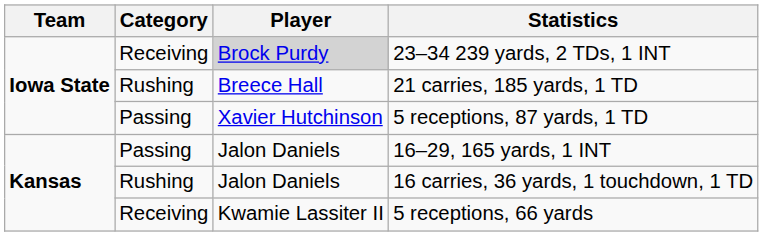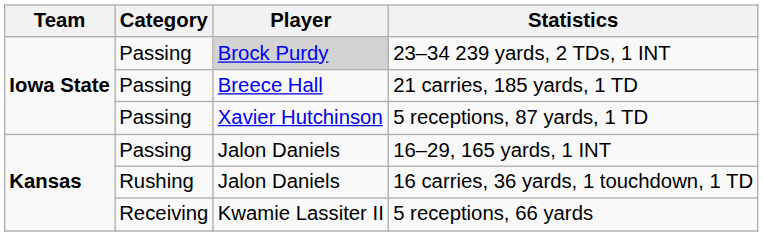(164, 53) Receiving -> (155, 53) Passing
(156, 85) Rushing -> (155, 85) Passing
